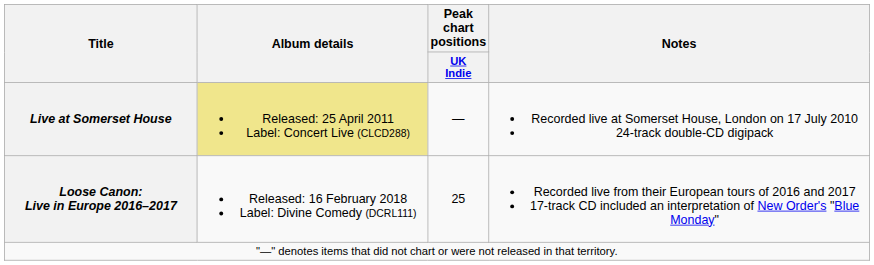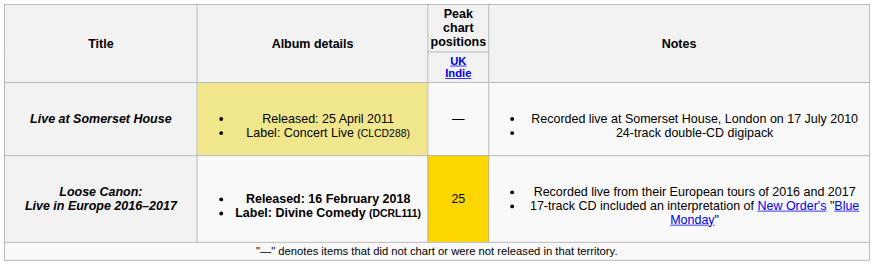(313, 206) normal -> (313, 206) bold
(458, 198) no background -> (458, 198) gold background
